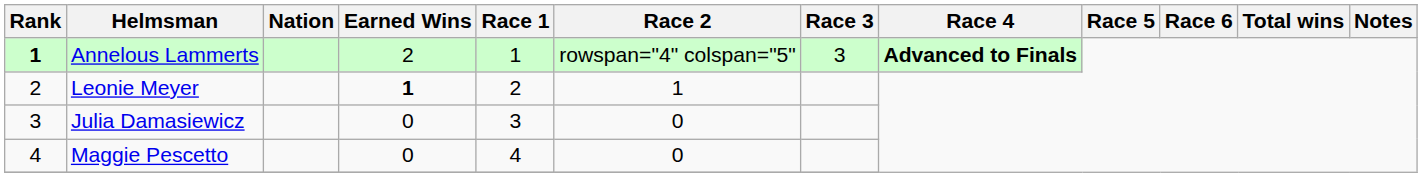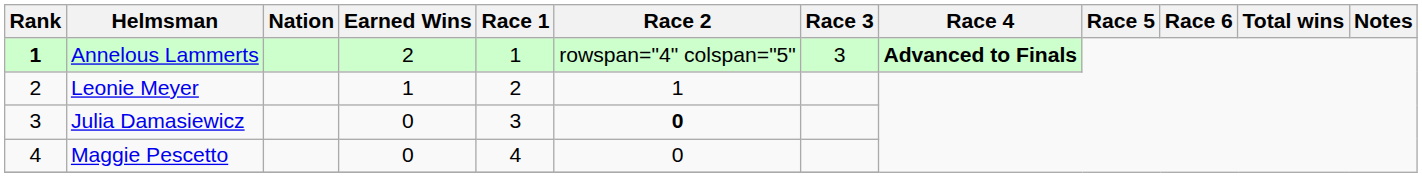(408, 88) bold -> (408, 88) normal
(678, 121) normal -> (678, 121) bold
